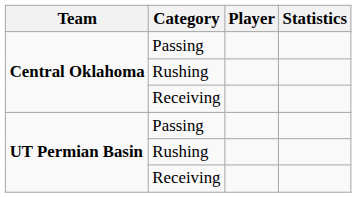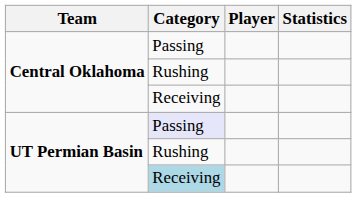(178, 125) no background -> (178, 125) lavender background
(186, 178) no background -> (186, 178) lightblue background
